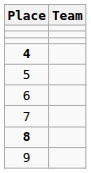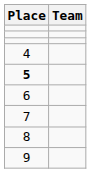(27, 54) bold -> (27, 54) normal
(27, 75) normal -> (27, 75) bold
(27, 137) bold -> (27, 137) normal
